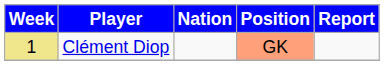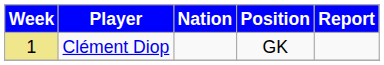(275, 47) lightsalmon background -> (275, 47) no background
